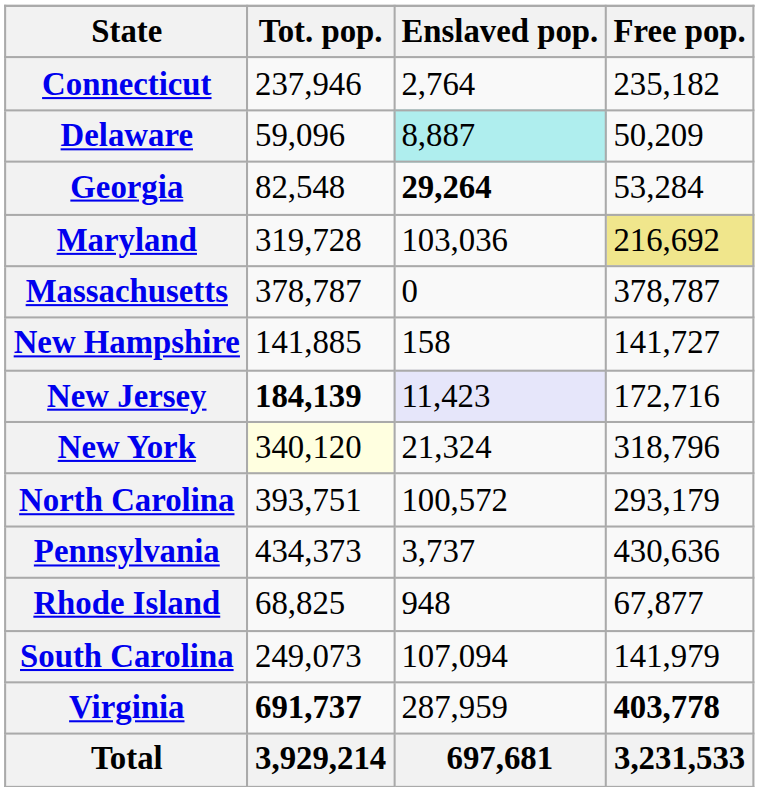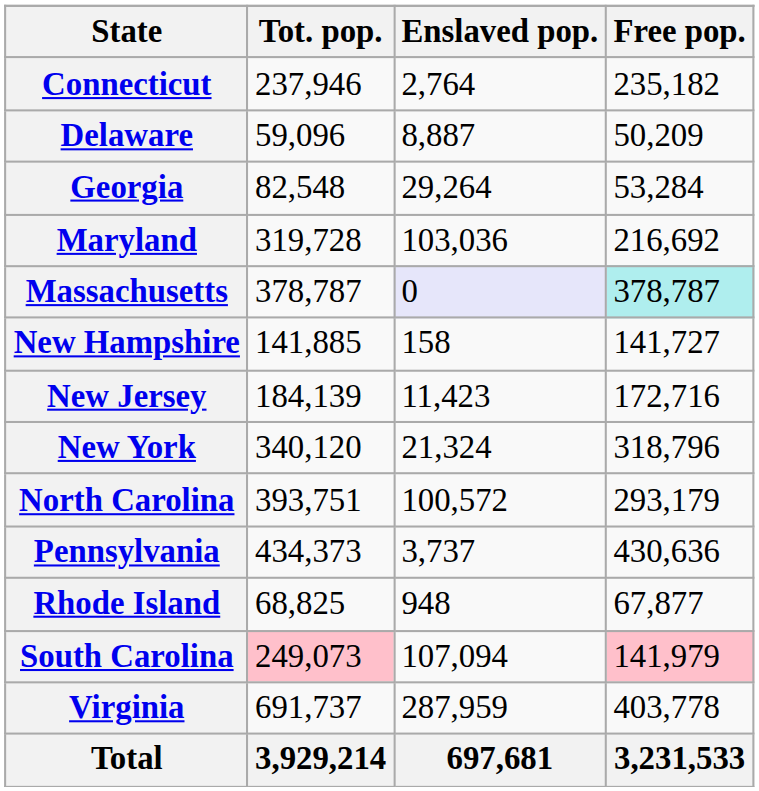(438, 135) paleturquoise background -> (438, 135) no background
(446, 187) bold -> (446, 187) normal
(667, 239) khaki background -> (667, 239) no background
(410, 291) no background -> (410, 291) lavender background
(667, 291) no background -> (667, 291) paleturquoise background
(308, 395) bold -> (308, 395) normal
(446, 395) lavender background -> (446, 395) no background
(308, 447) lightyellow background -> (308, 447) no background
(308, 655) no background -> (308, 655) pink background
(667, 655) no background -> (667, 655) pink background
(308, 707) bold -> (308, 707) normal
(667, 707) bold -> (667, 707) normal
